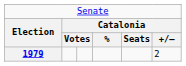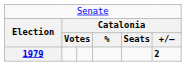(157, 54) normal -> (157, 54) bold
